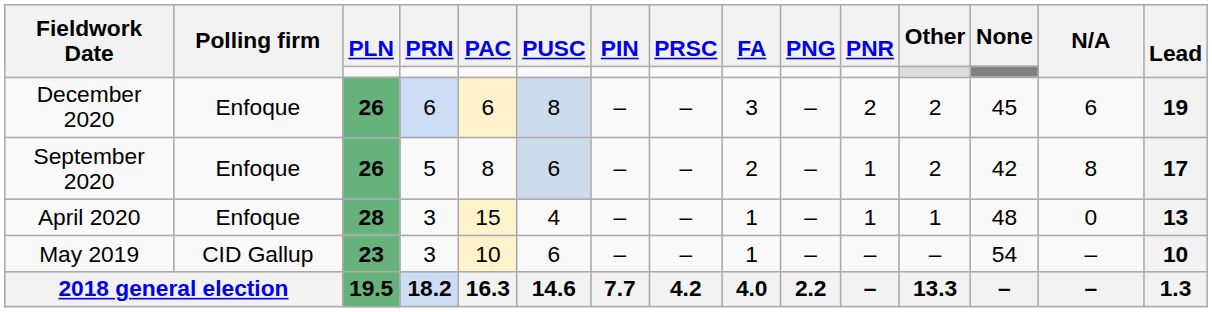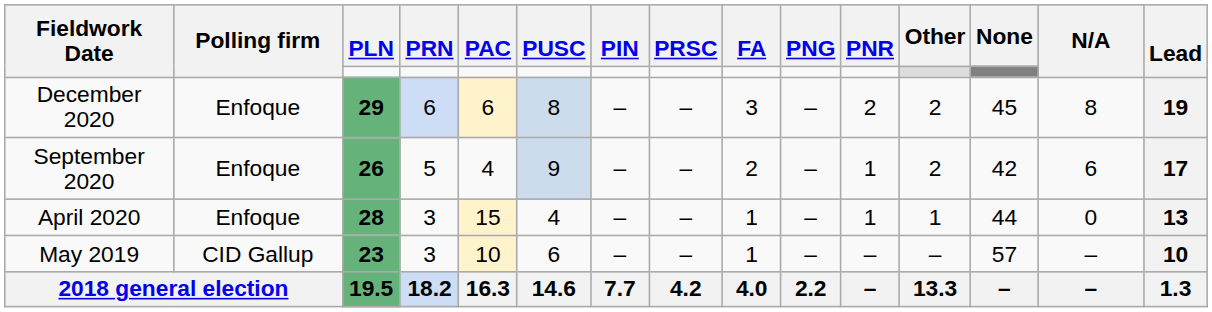(371, 108) 26 -> (371, 108) 29
(1091, 108) 6 -> (1091, 108) 8
(488, 169) 8 -> (488, 169) 4
(554, 169) 6 -> (554, 169) 9
(1091, 169) 8 -> (1091, 169) 6
(1004, 217) 48 -> (1004, 217) 44
(1004, 253) 54 -> (1004, 253) 57
